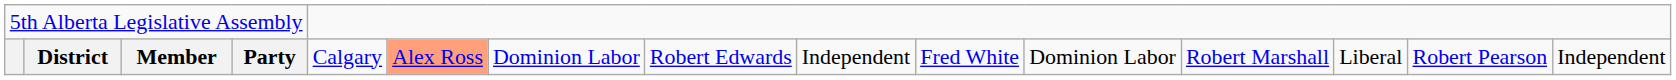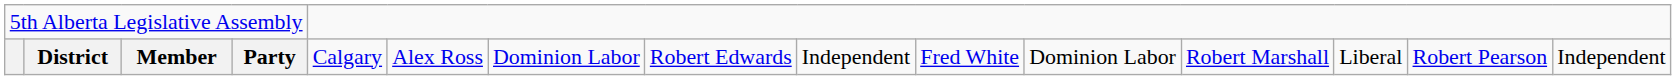(438, 56) lightsalmon background -> (438, 56) no background
